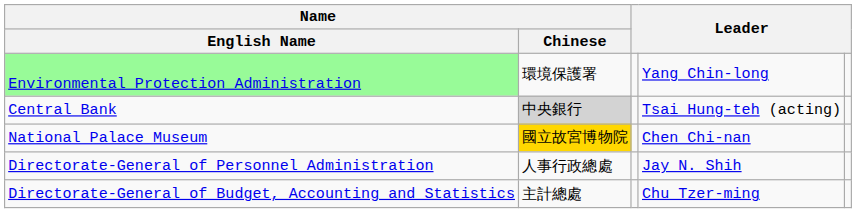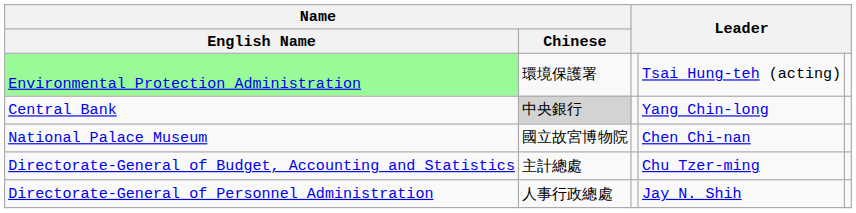(705, 75) Yang Chin-long -> (742, 75) Tsai Hung-teh (acting)
(742, 110) Tsai Hung-teh (acting) -> (705, 110) Yang Chin-long
(575, 138) gold background -> (575, 138) no background
rows swapped: (262, 194) <-> (221, 166)
